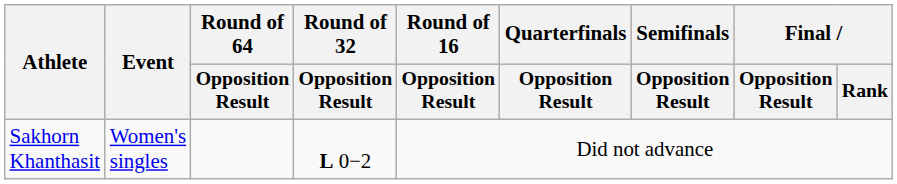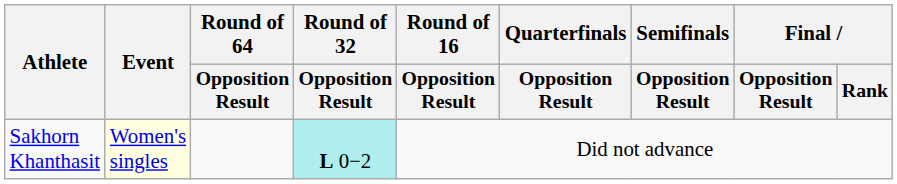(148, 149) no background -> (148, 149) lightyellow background
(345, 161) no background -> (345, 161) paleturquoise background
